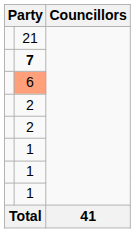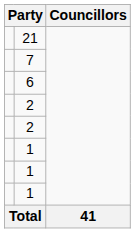(30, 60) bold -> (30, 60) normal
(30, 82) lightsalmon background -> (30, 82) no background
